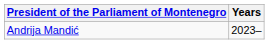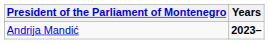(246, 30) normal -> (246, 30) bold
